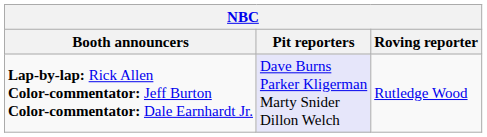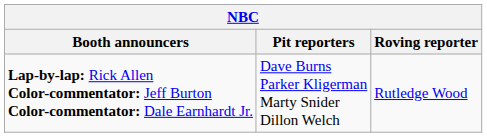(314, 93) lavender background -> (314, 93) no background
